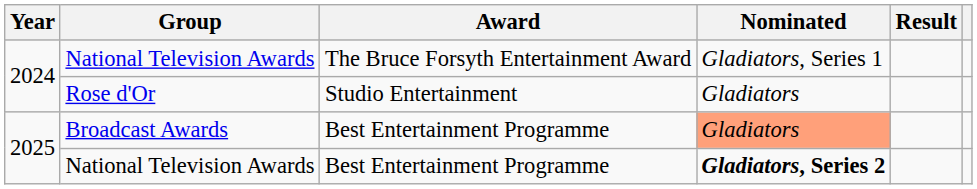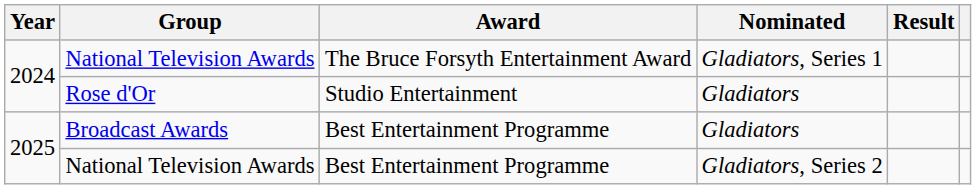(750, 129) lightsalmon background -> (750, 129) no background
(793, 165) bold -> (792, 165) normal
